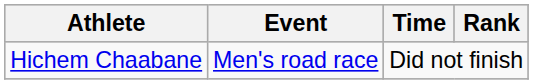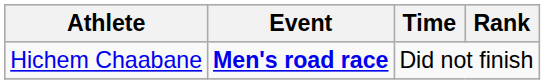(296, 60) normal -> (301, 60) bold
